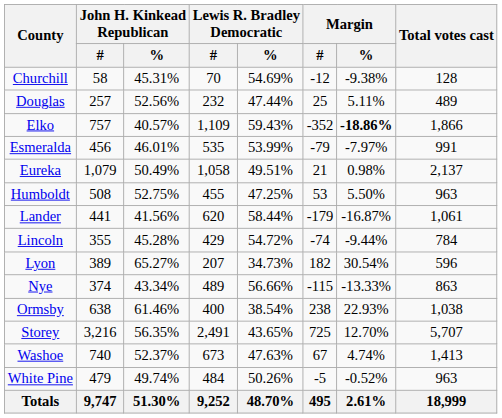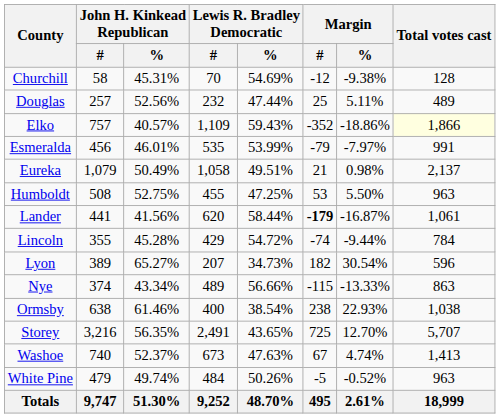(366, 124) bold -> (365, 124) normal
(446, 124) no background -> (444, 124) lightyellow background
(320, 217) normal -> (320, 217) bold
